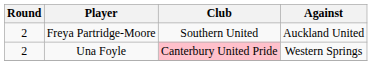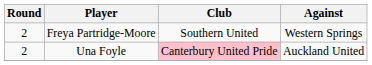(324, 32) Auckland United -> (324, 32) Western Springs
(324, 51) Western Springs -> (324, 51) Auckland United
